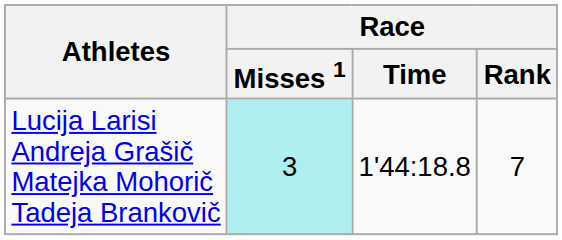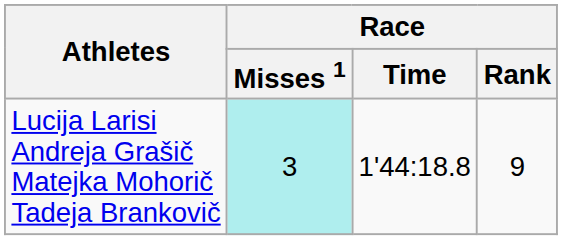(517, 167) 7 -> (517, 167) 9
